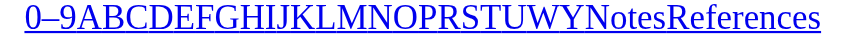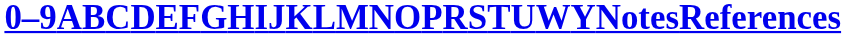(423, 17) normal -> (423, 17) bold
